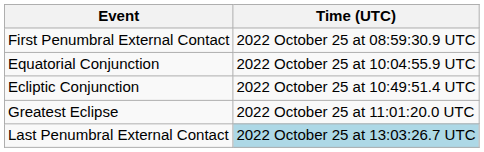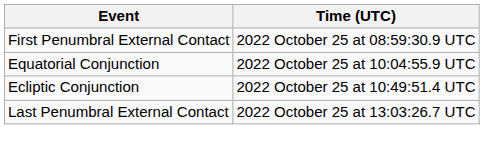- row: (63, 111)
(356, 135) lightblue background -> (356, 111) no background
